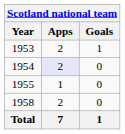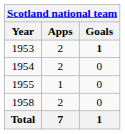(99, 48) normal -> (99, 48) bold
(60, 66) lavender background -> (60, 66) no background
